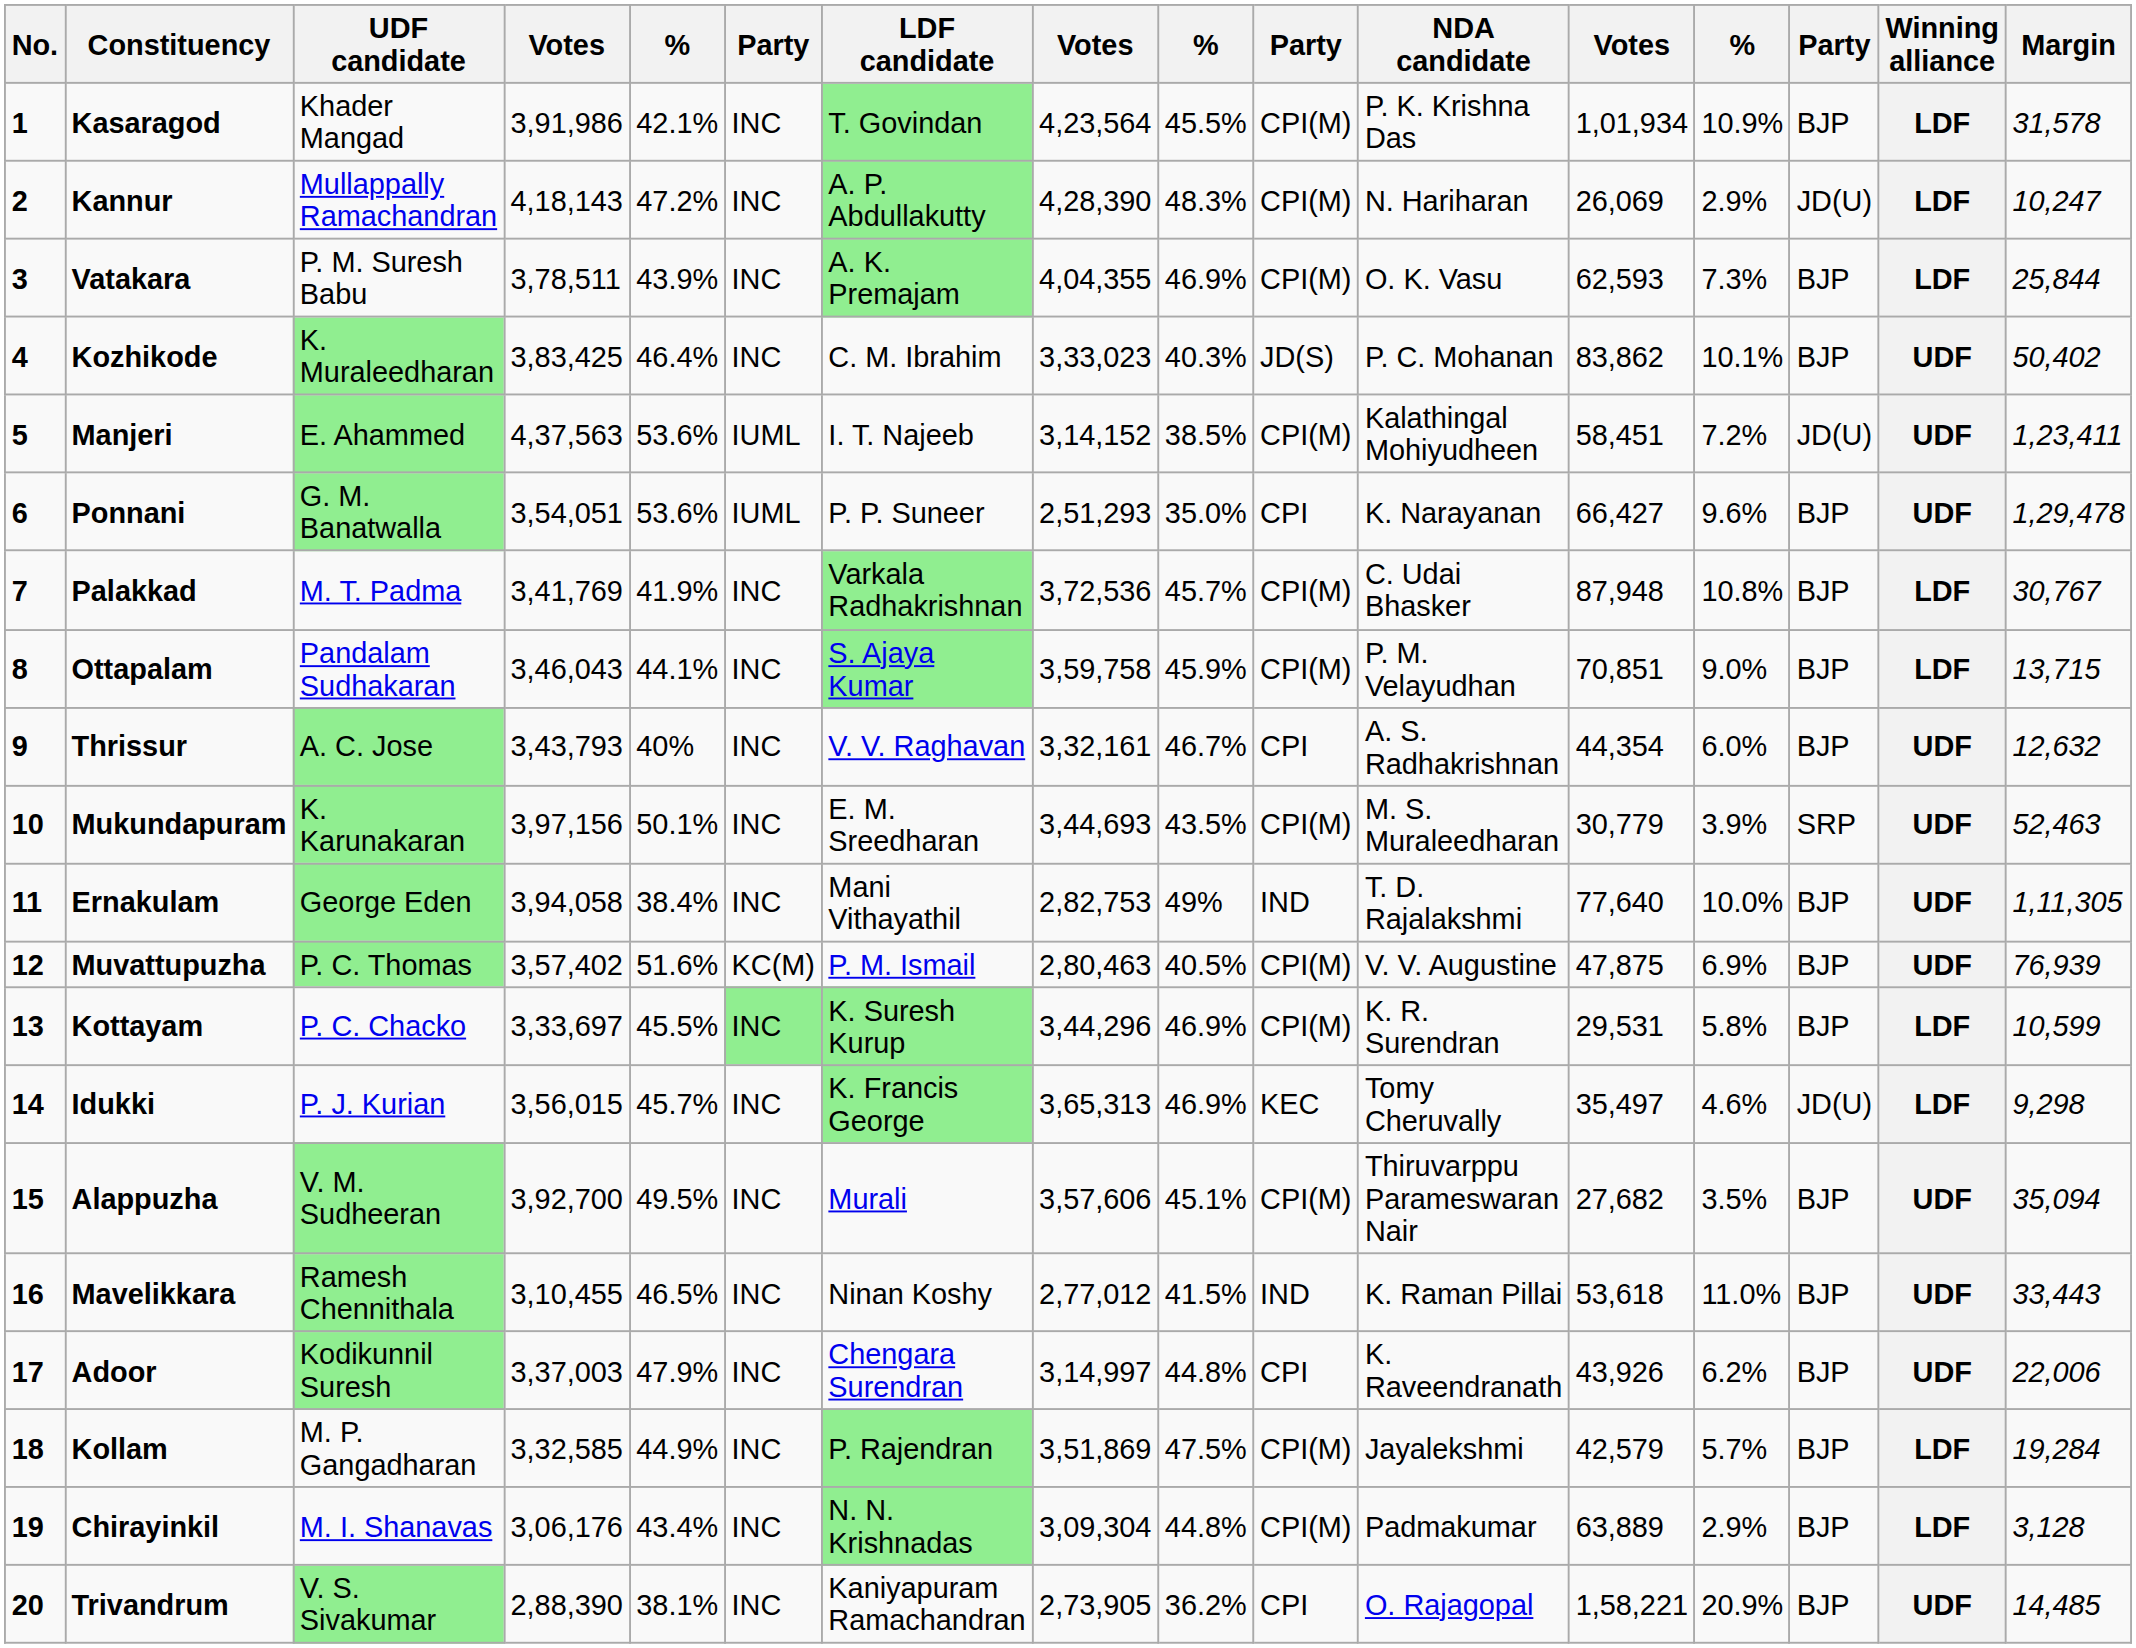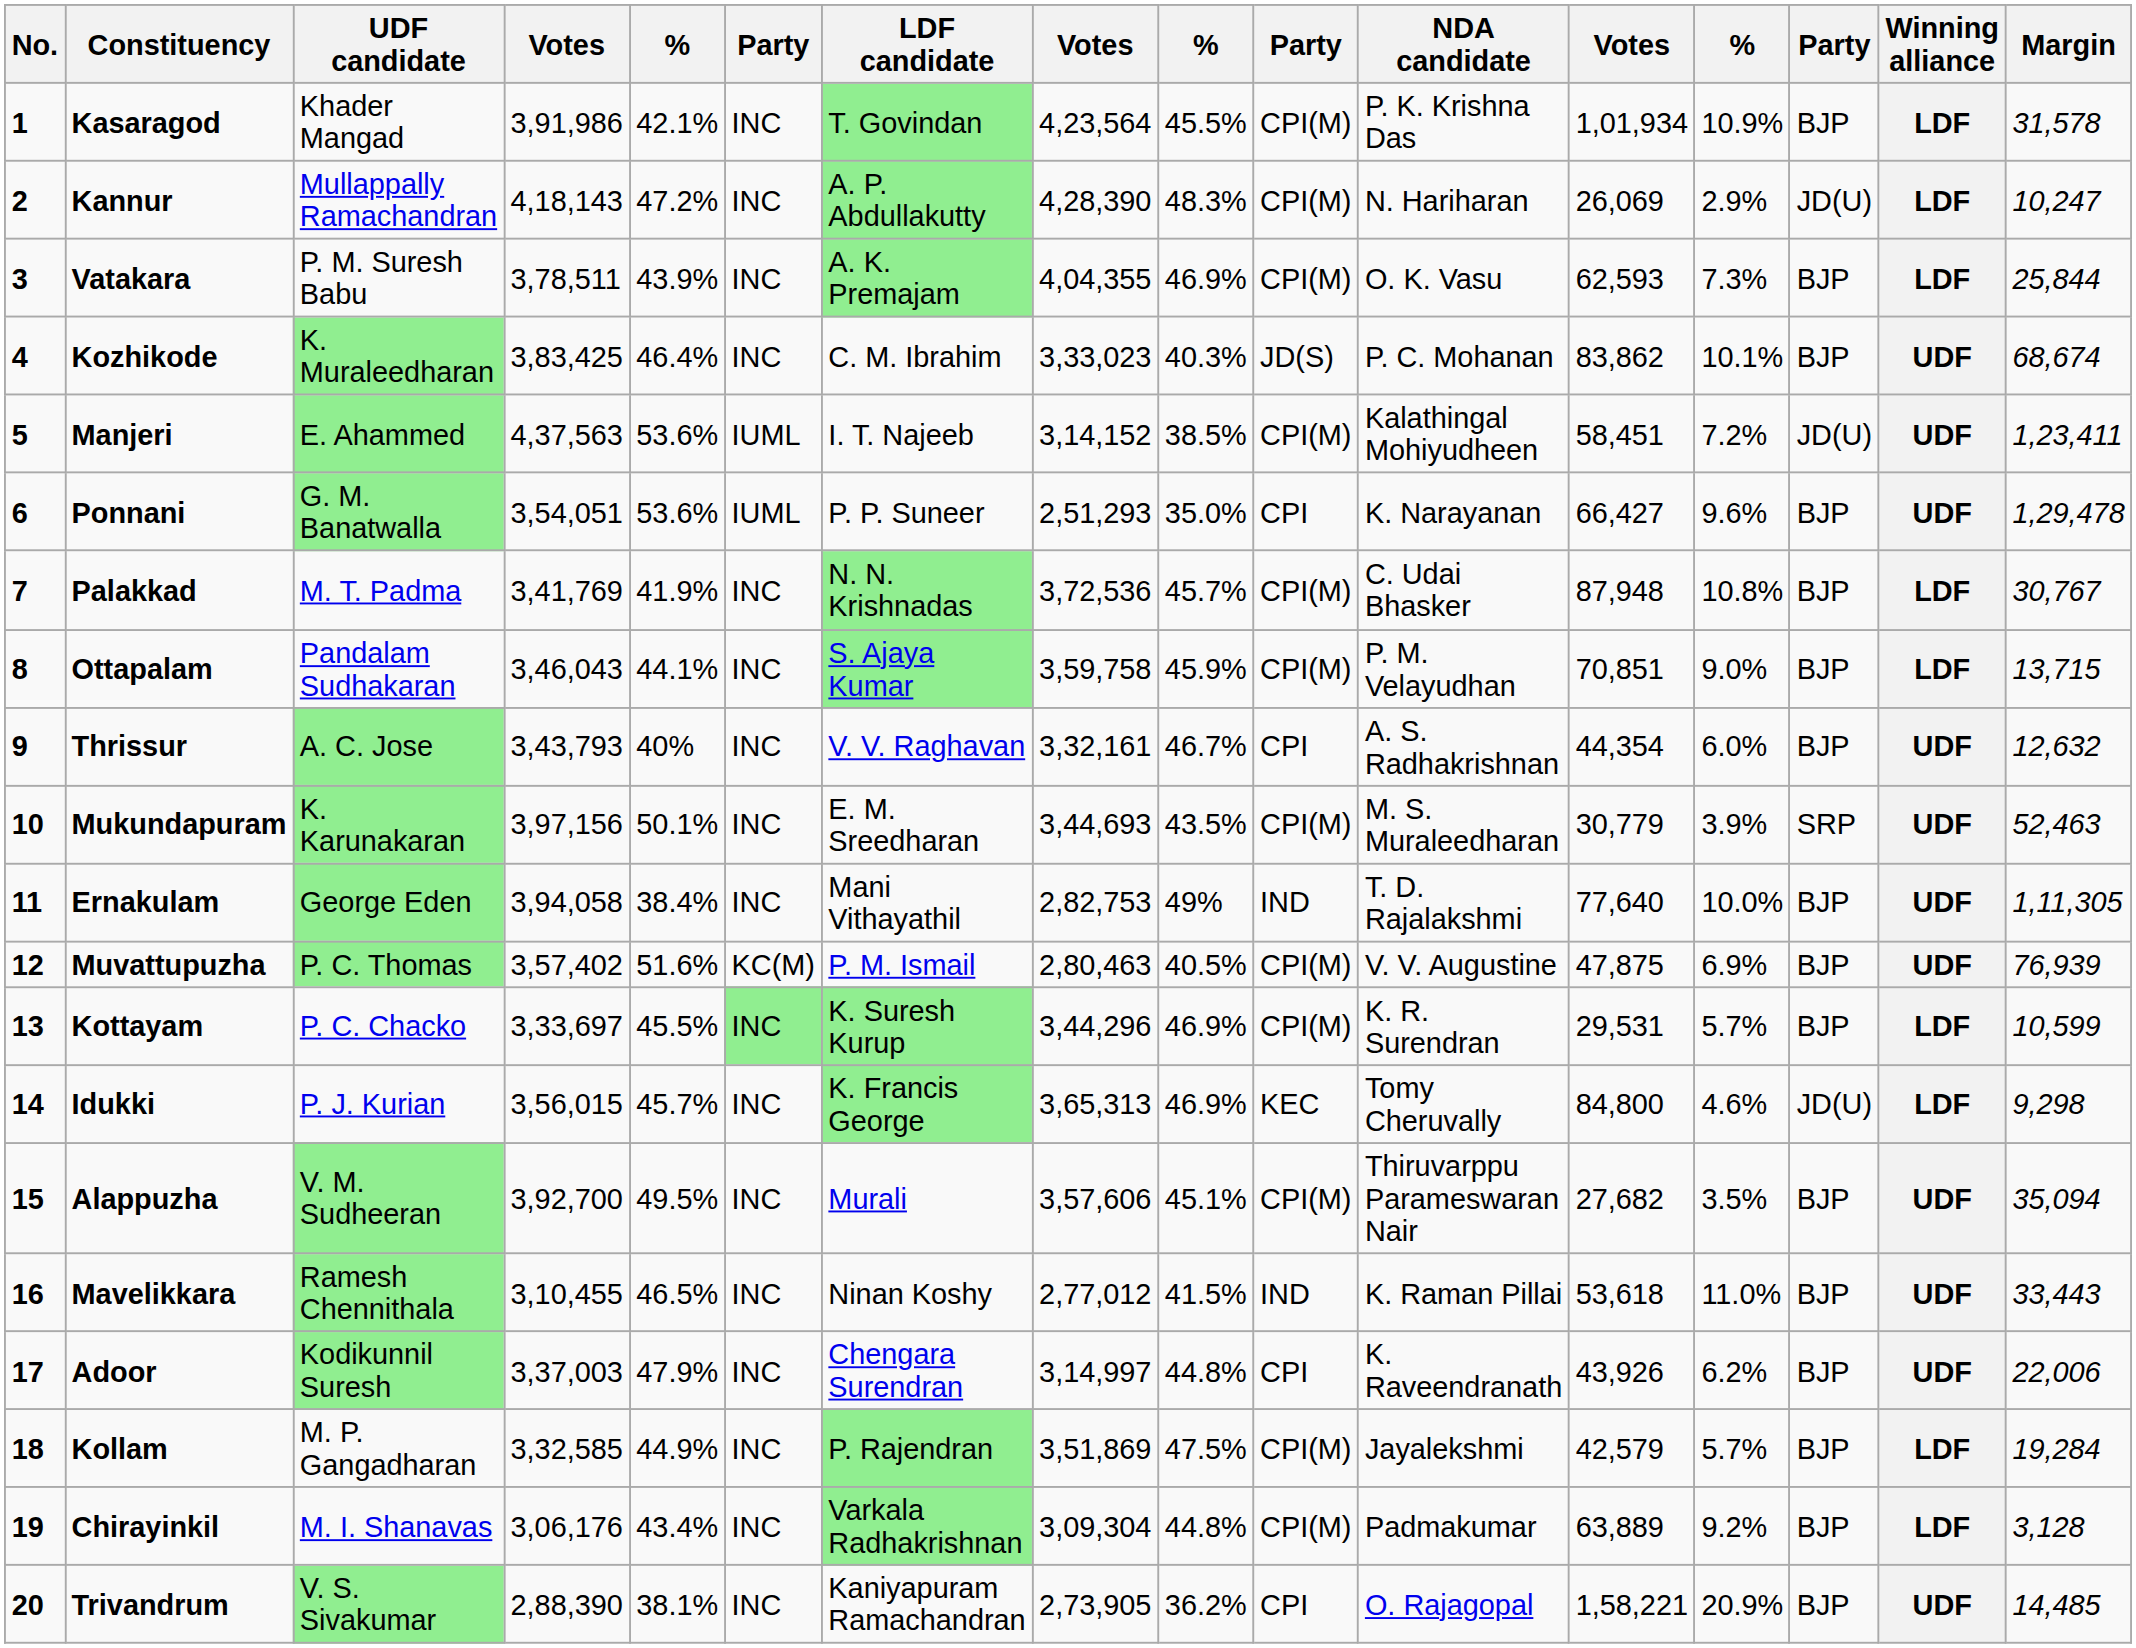(2057, 356) 50,402 -> (2057, 356) 68,674
(925, 590) Varkala Radhakrishnan -> (901, 590) N. N. Krishnadas
(1734, 1026) 5.8% -> (1734, 1026) 5.7%
(1620, 1104) 35,497 -> (1620, 1104) 84,800
(901, 1527) N. N. Krishnadas -> (925, 1527) Varkala Radhakrishnan
(1734, 1527) 2.9% -> (1734, 1527) 9.2%
